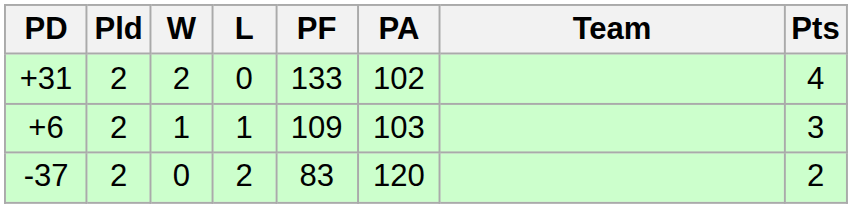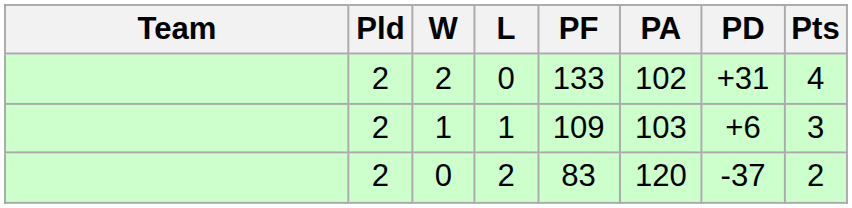columns swapped: (612, 29) <-> (46, 29)
